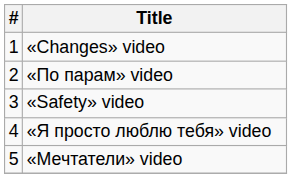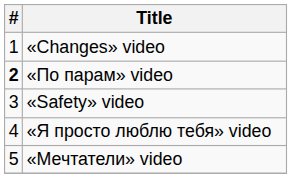(14, 74) normal -> (14, 74) bold
